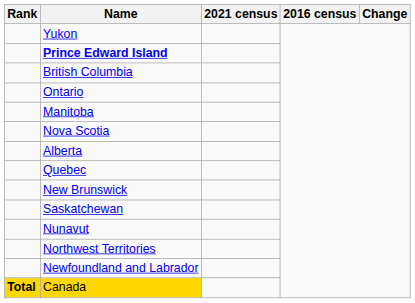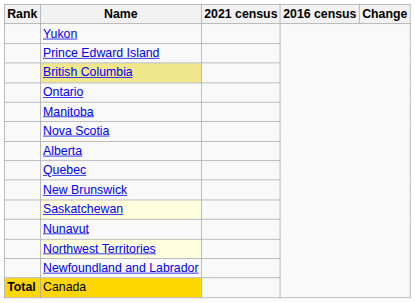(105, 53) bold -> (101, 53) normal
(88, 72) no background -> (88, 72) khaki background
(83, 209) no background -> (83, 209) lightyellow background
(99, 248) no background -> (99, 248) lightyellow background
